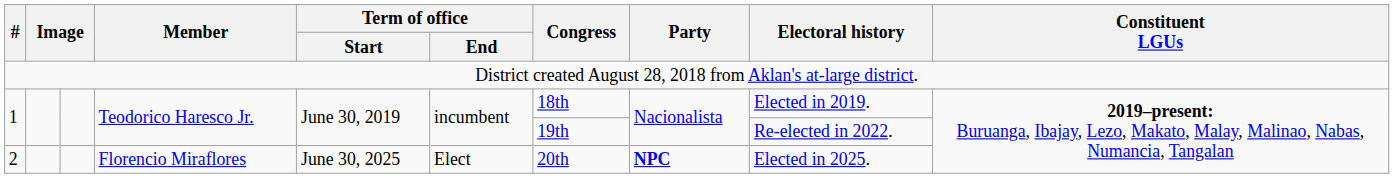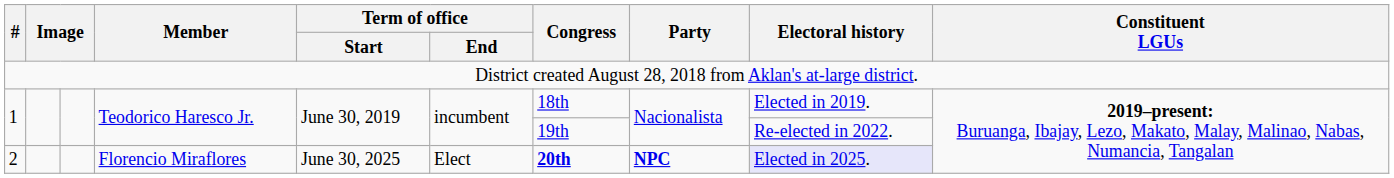(553, 159) normal -> (554, 159) bold
(812, 159) no background -> (812, 159) lavender background
